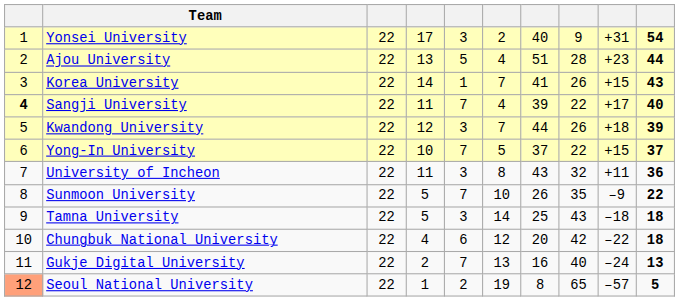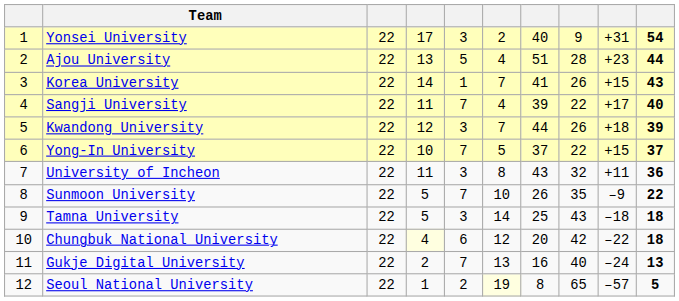(24, 106) bold -> (24, 106) normal
(425, 240) no background -> (425, 240) lightyellow background
(24, 285) lightsalmon background -> (24, 285) no background
(502, 285) no background -> (502, 285) lightyellow background
